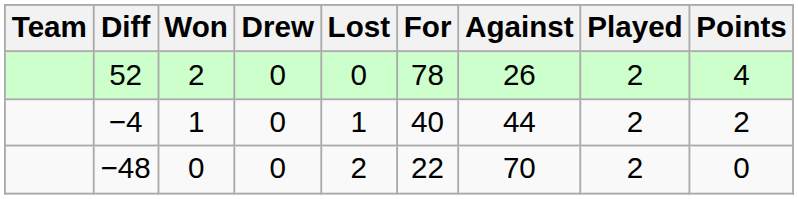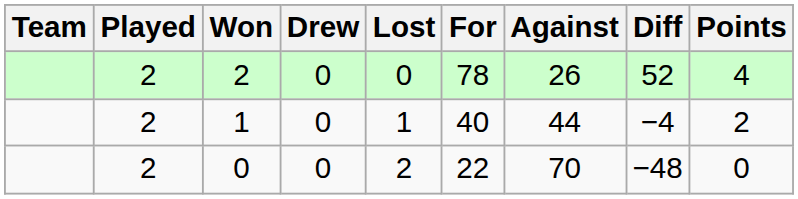columns swapped: (635, 27) <-> (126, 27)
